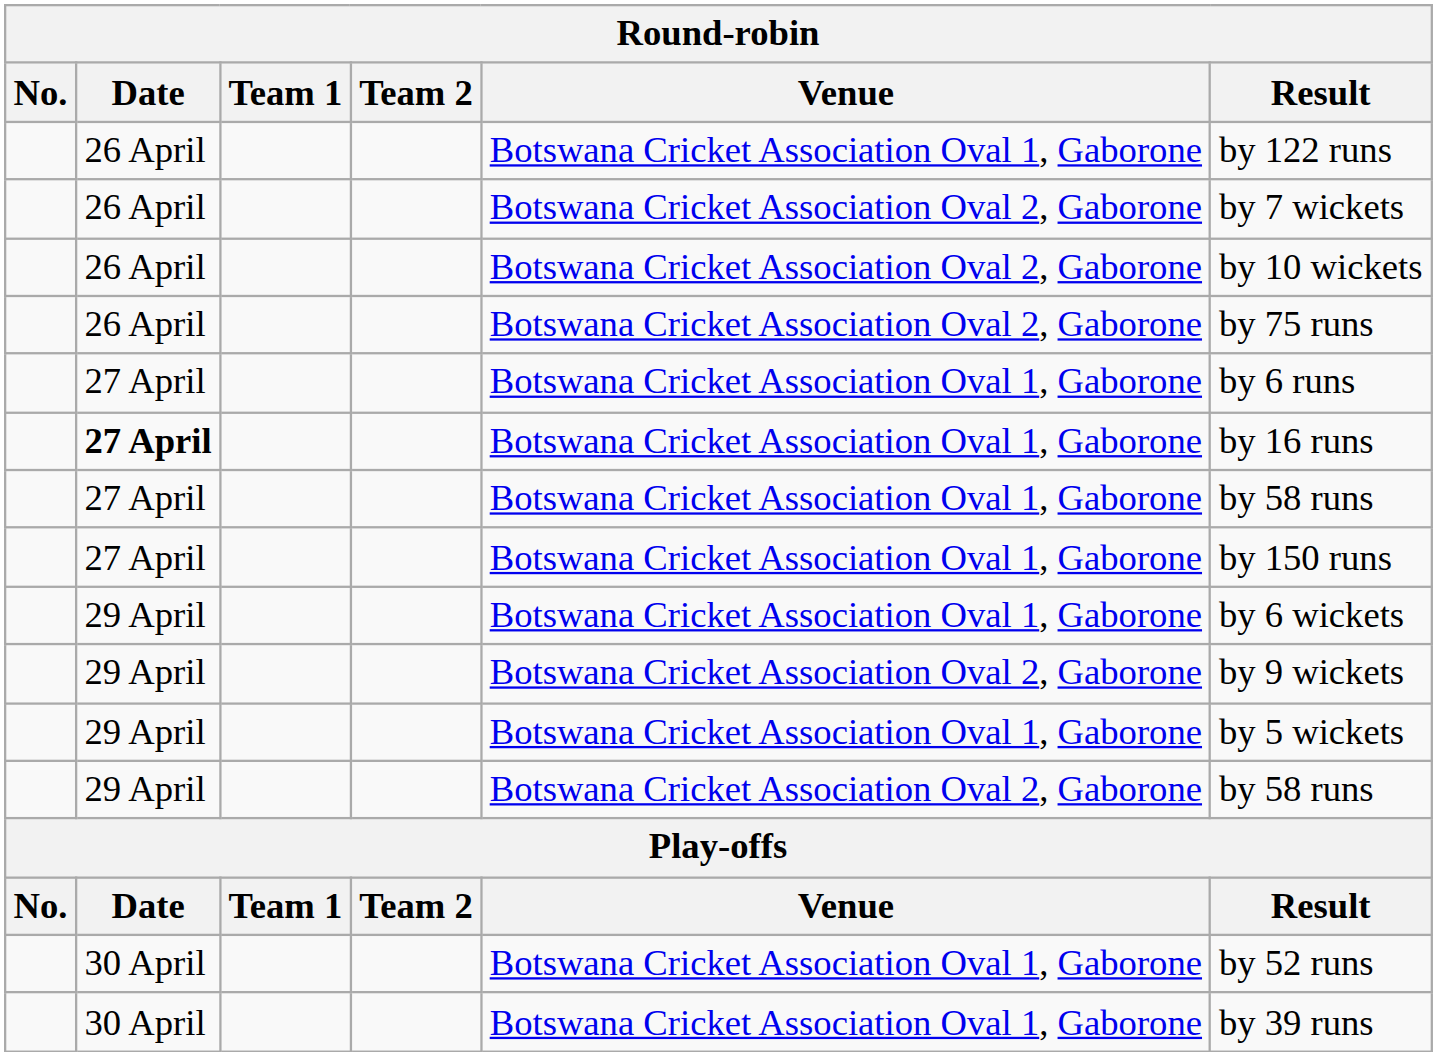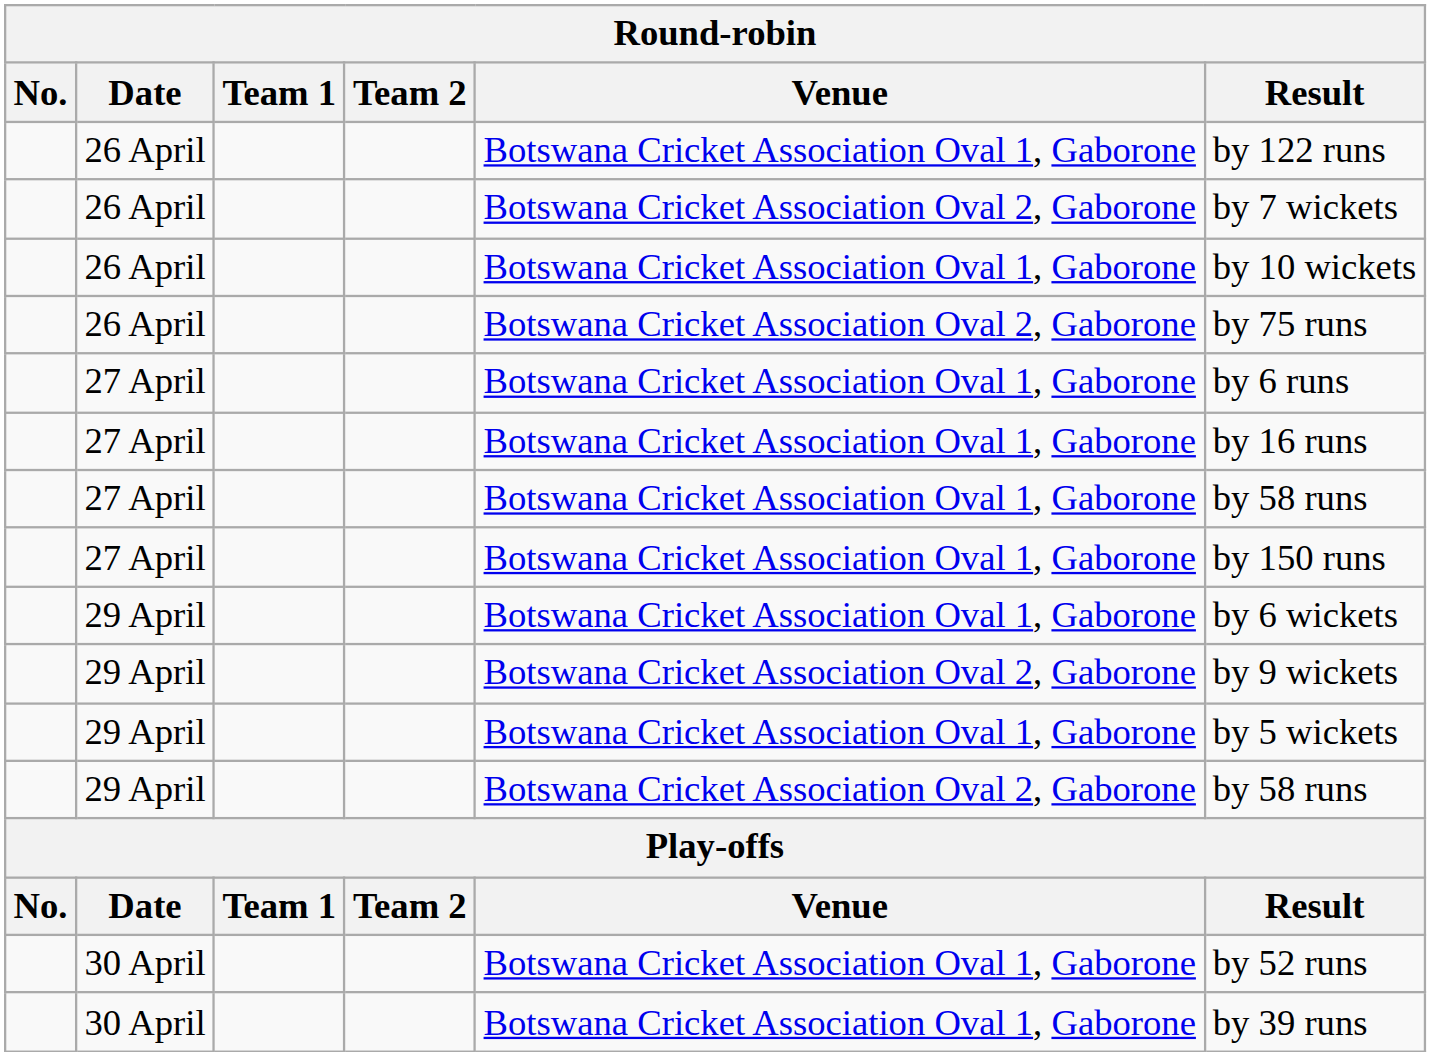(846, 265) Botswana Cricket Association Oval 2, Gaborone -> (840, 265) Botswana Cricket Association Oval 1, Gaborone
(148, 440) bold -> (145, 440) normal
